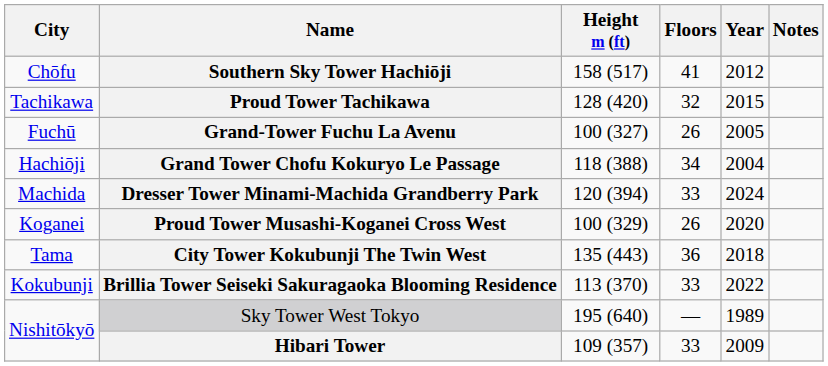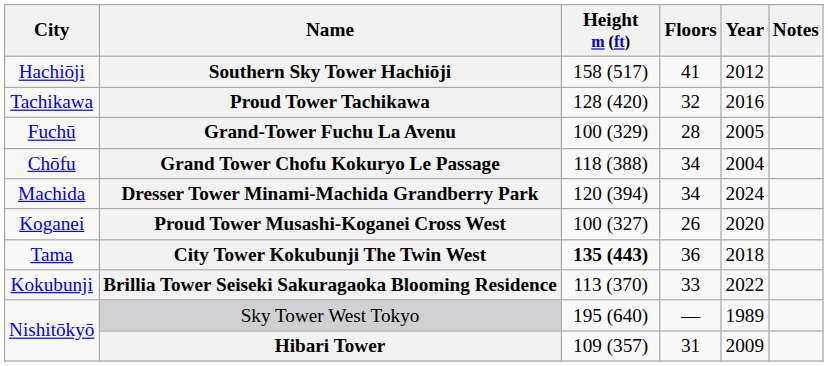(52, 71) Chōfu -> (52, 71) Hachiōji
(745, 102) 2015 -> (745, 102) 2016
(611, 132) 100 (327) -> (611, 132) 100 (329)
(691, 132) 26 -> (691, 132) 28
(52, 163) Hachiōji -> (52, 163) Chōfu
(691, 193) 33 -> (691, 193) 34
(611, 224) 100 (329) -> (611, 224) 100 (327)
(611, 254) normal -> (611, 254) bold
(691, 345) 33 -> (691, 345) 31
